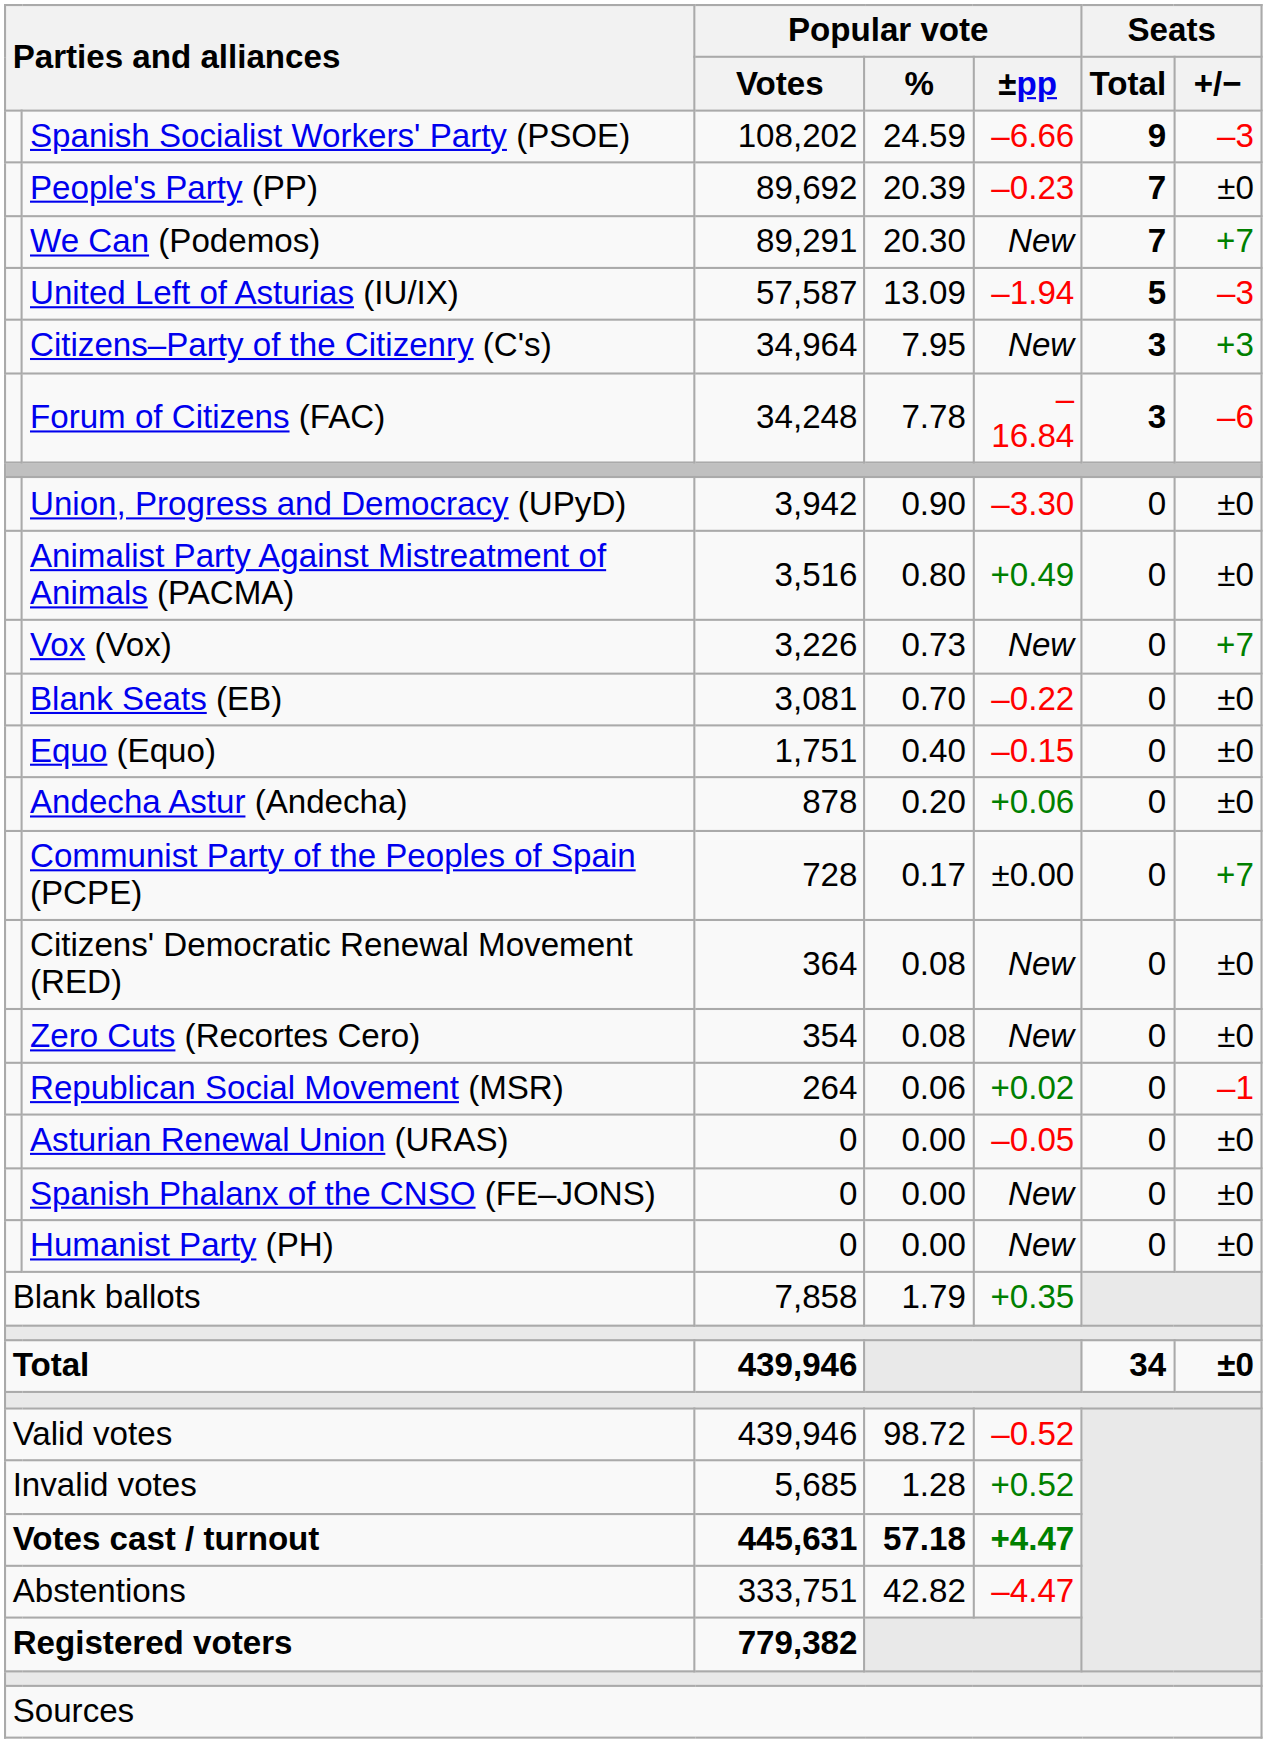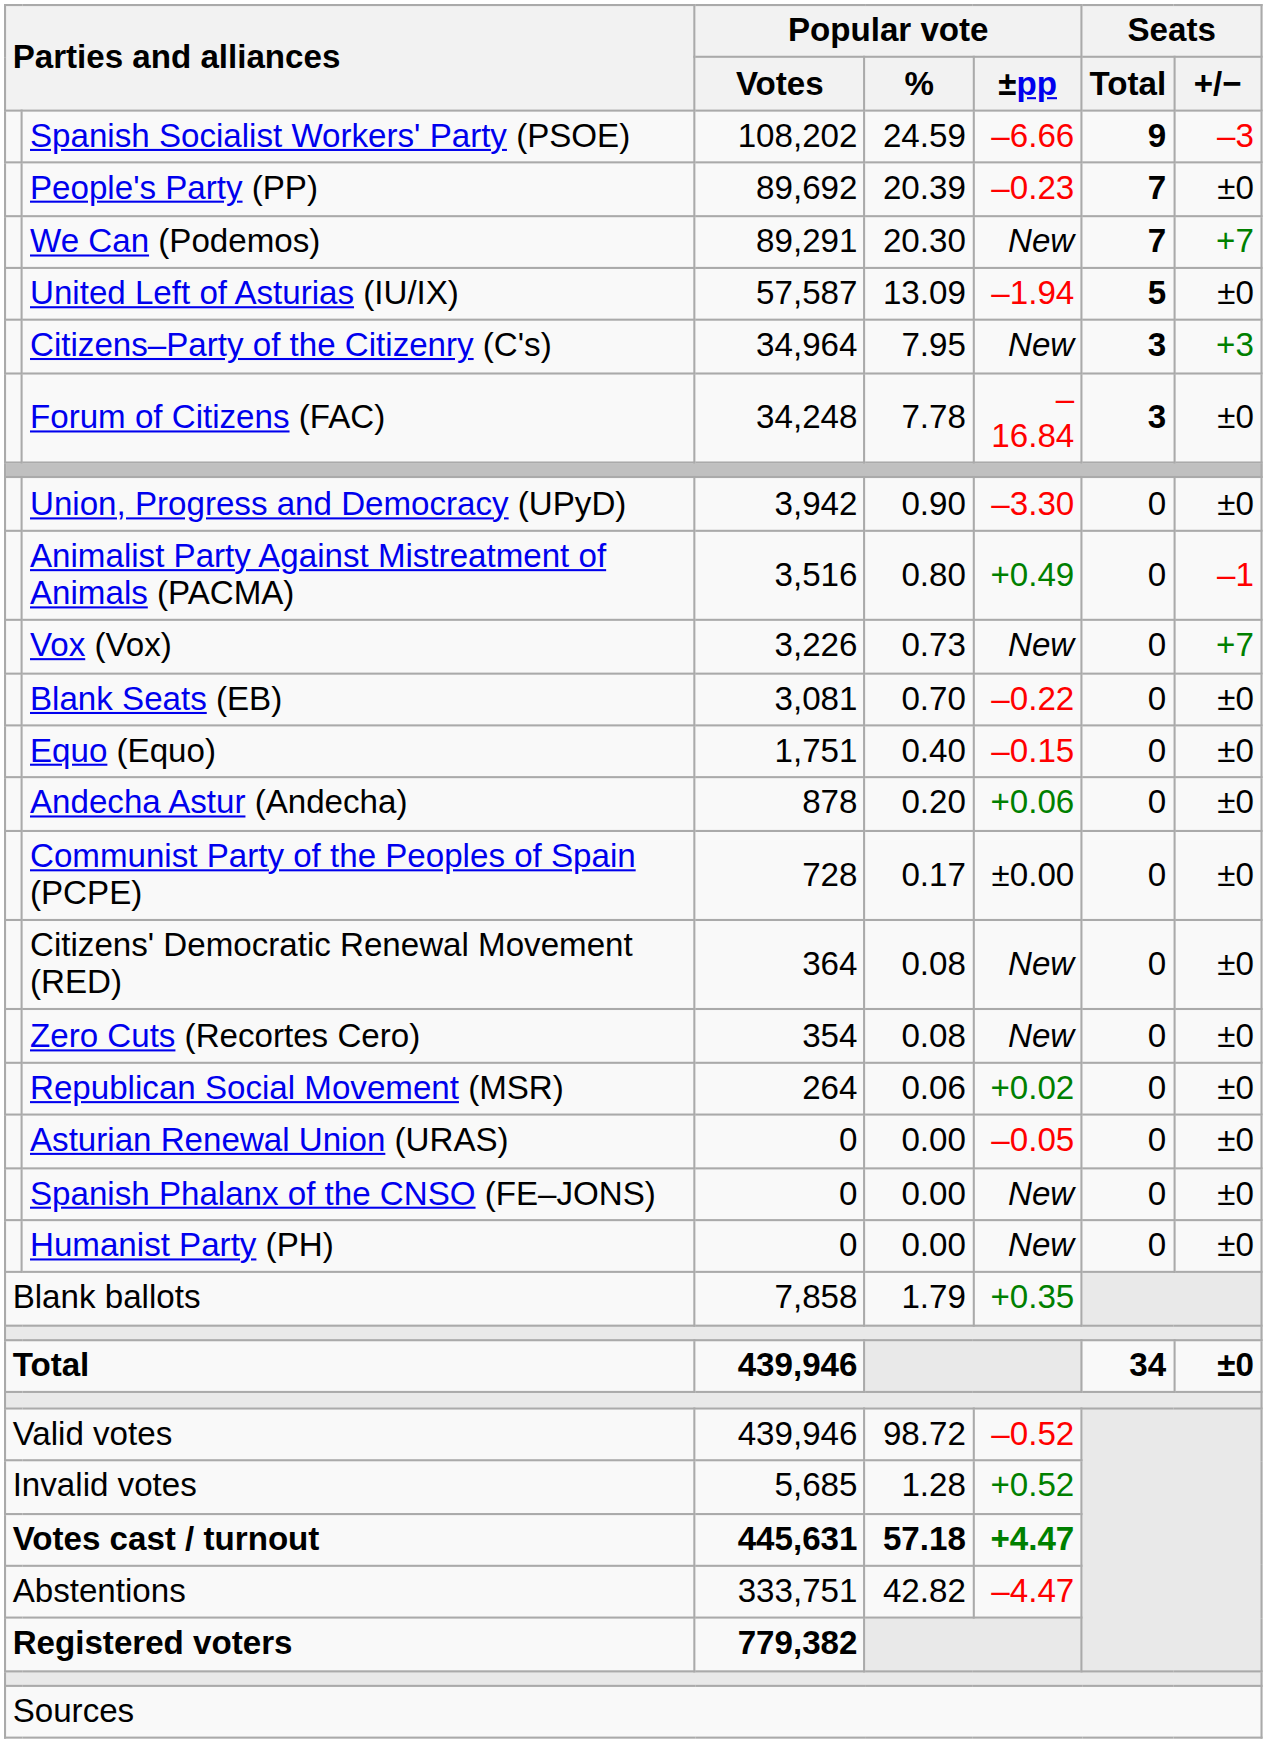(1235, 293) –3 -> (1236, 293) ±0
(1235, 417) –6 -> (1236, 417) ±0
(1236, 574) ±0 -> (1235, 574) –1
(1235, 874) +7 -> (1236, 874) ±0
(1235, 1088) –1 -> (1236, 1088) ±0
